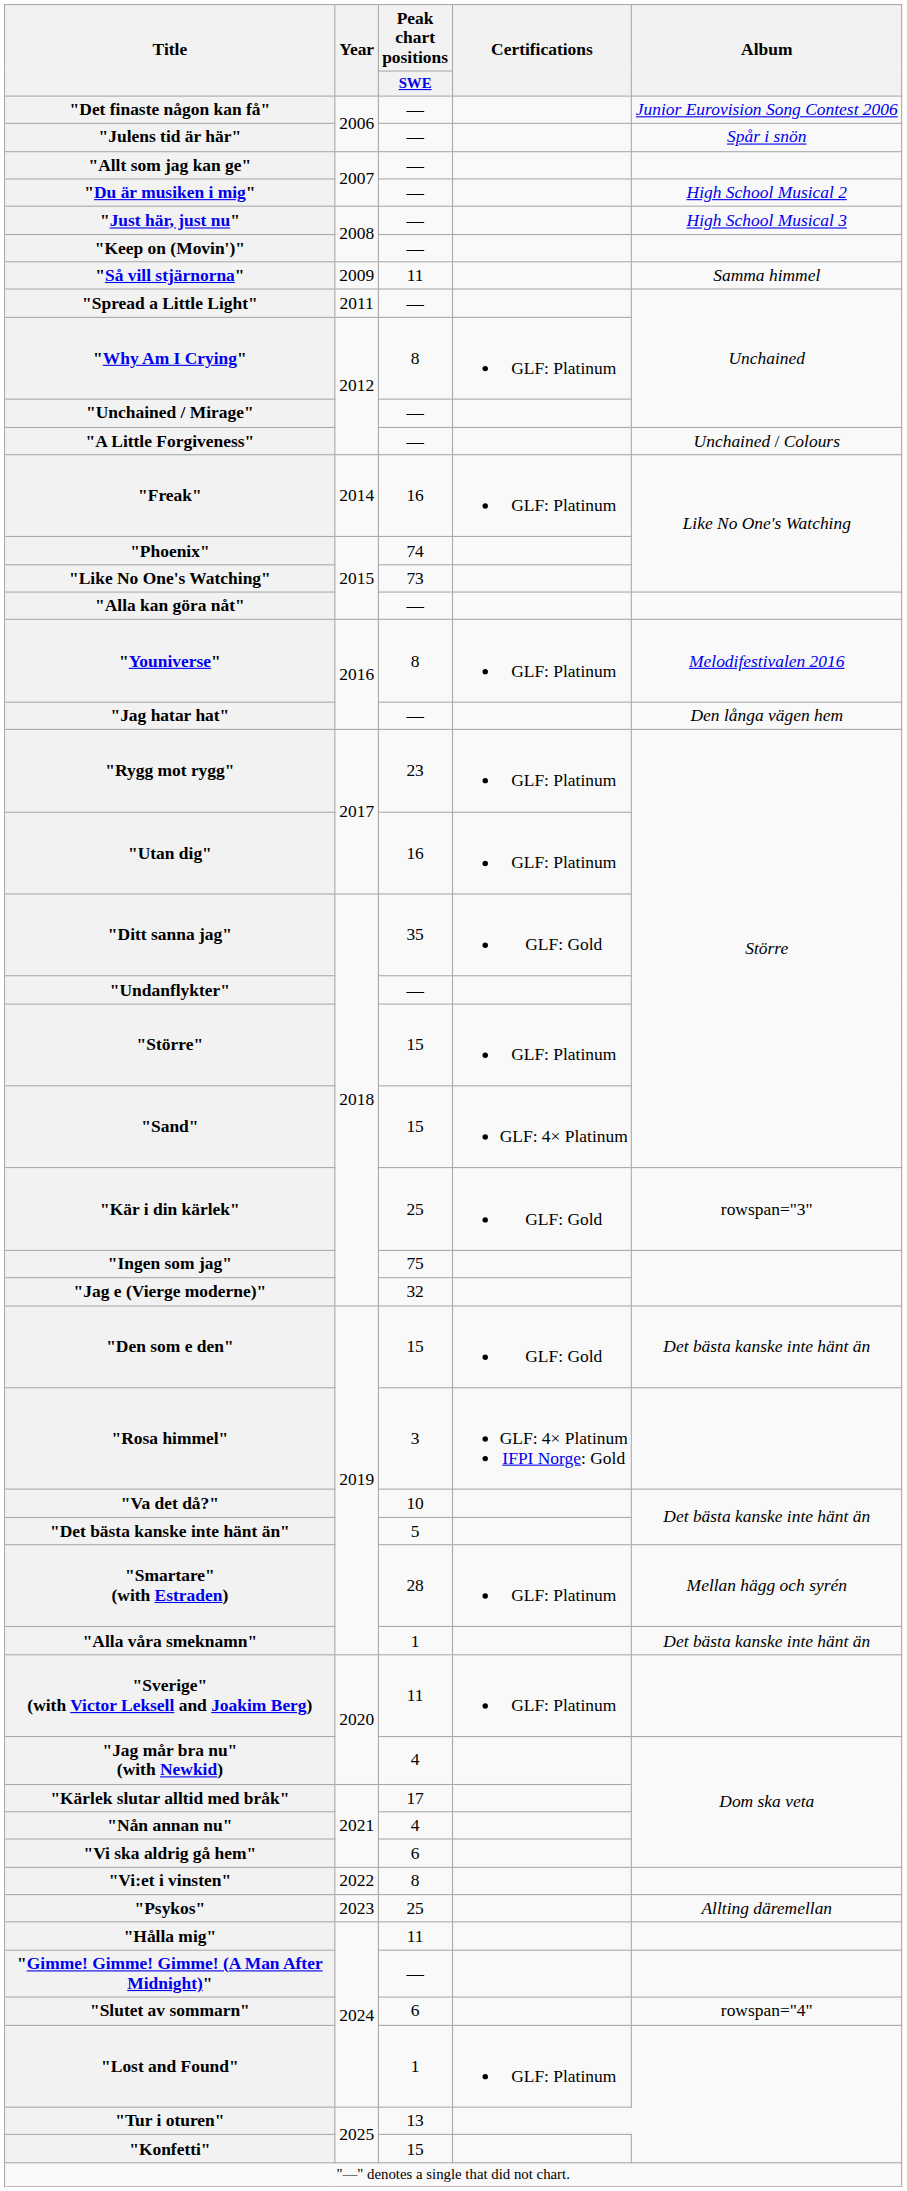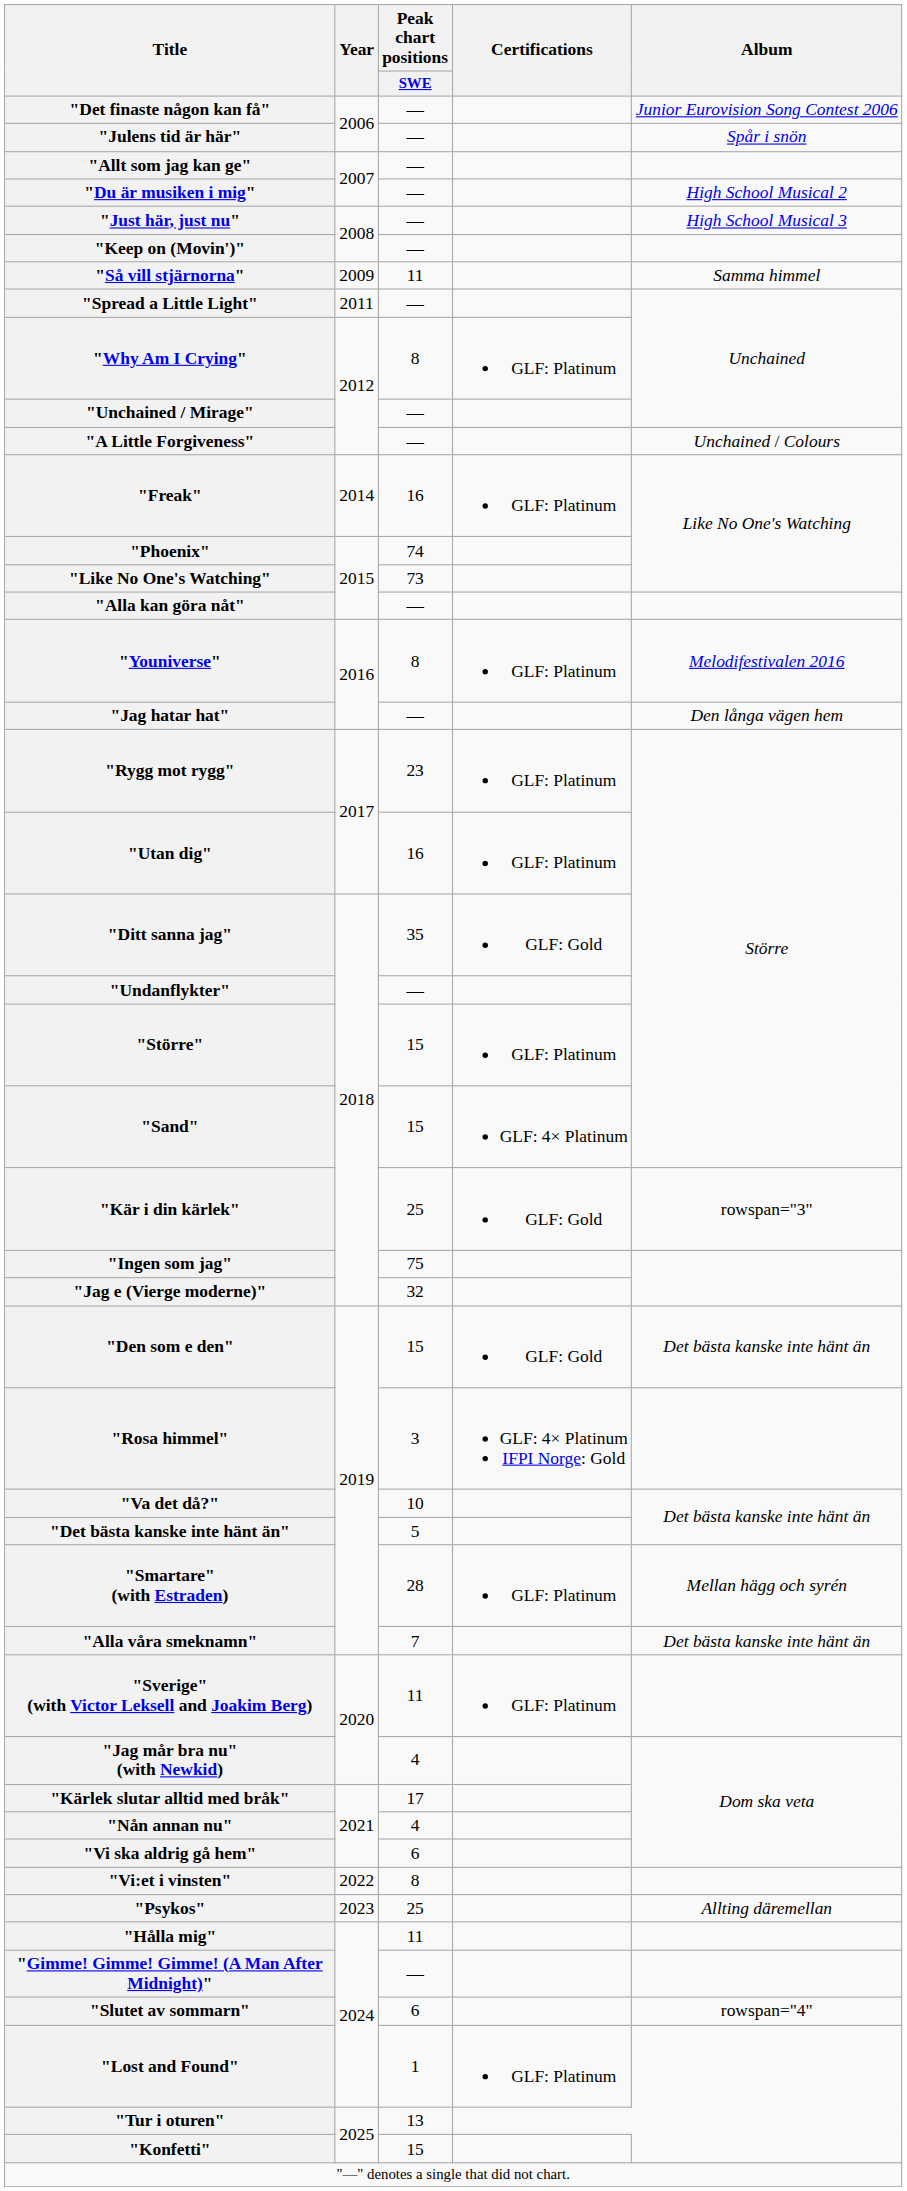(415, 1640) 1 -> (415, 1640) 7
